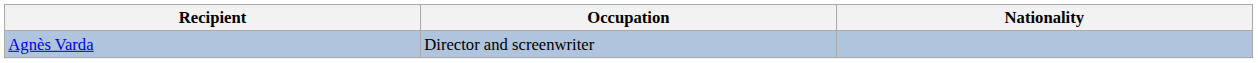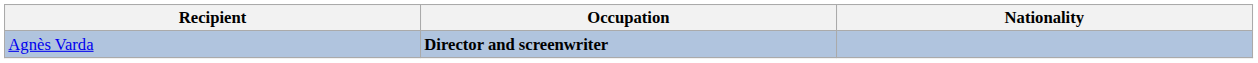(509, 44) normal -> (516, 44) bold
